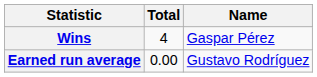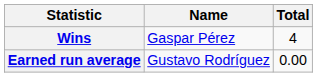columns swapped: (248, 15) <-> (164, 15)
